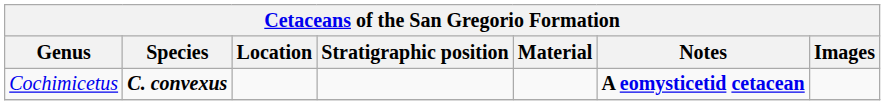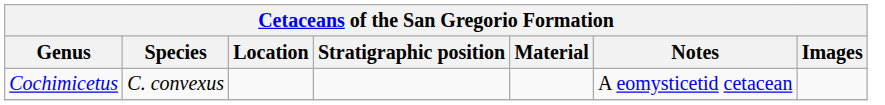(177, 83) bold -> (176, 83) normal
(703, 83) bold -> (695, 83) normal
